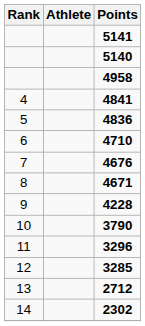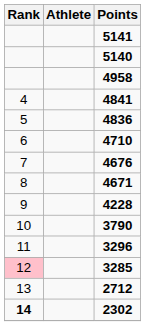(24, 267) no background -> (24, 267) pink background
(24, 309) normal -> (24, 309) bold
